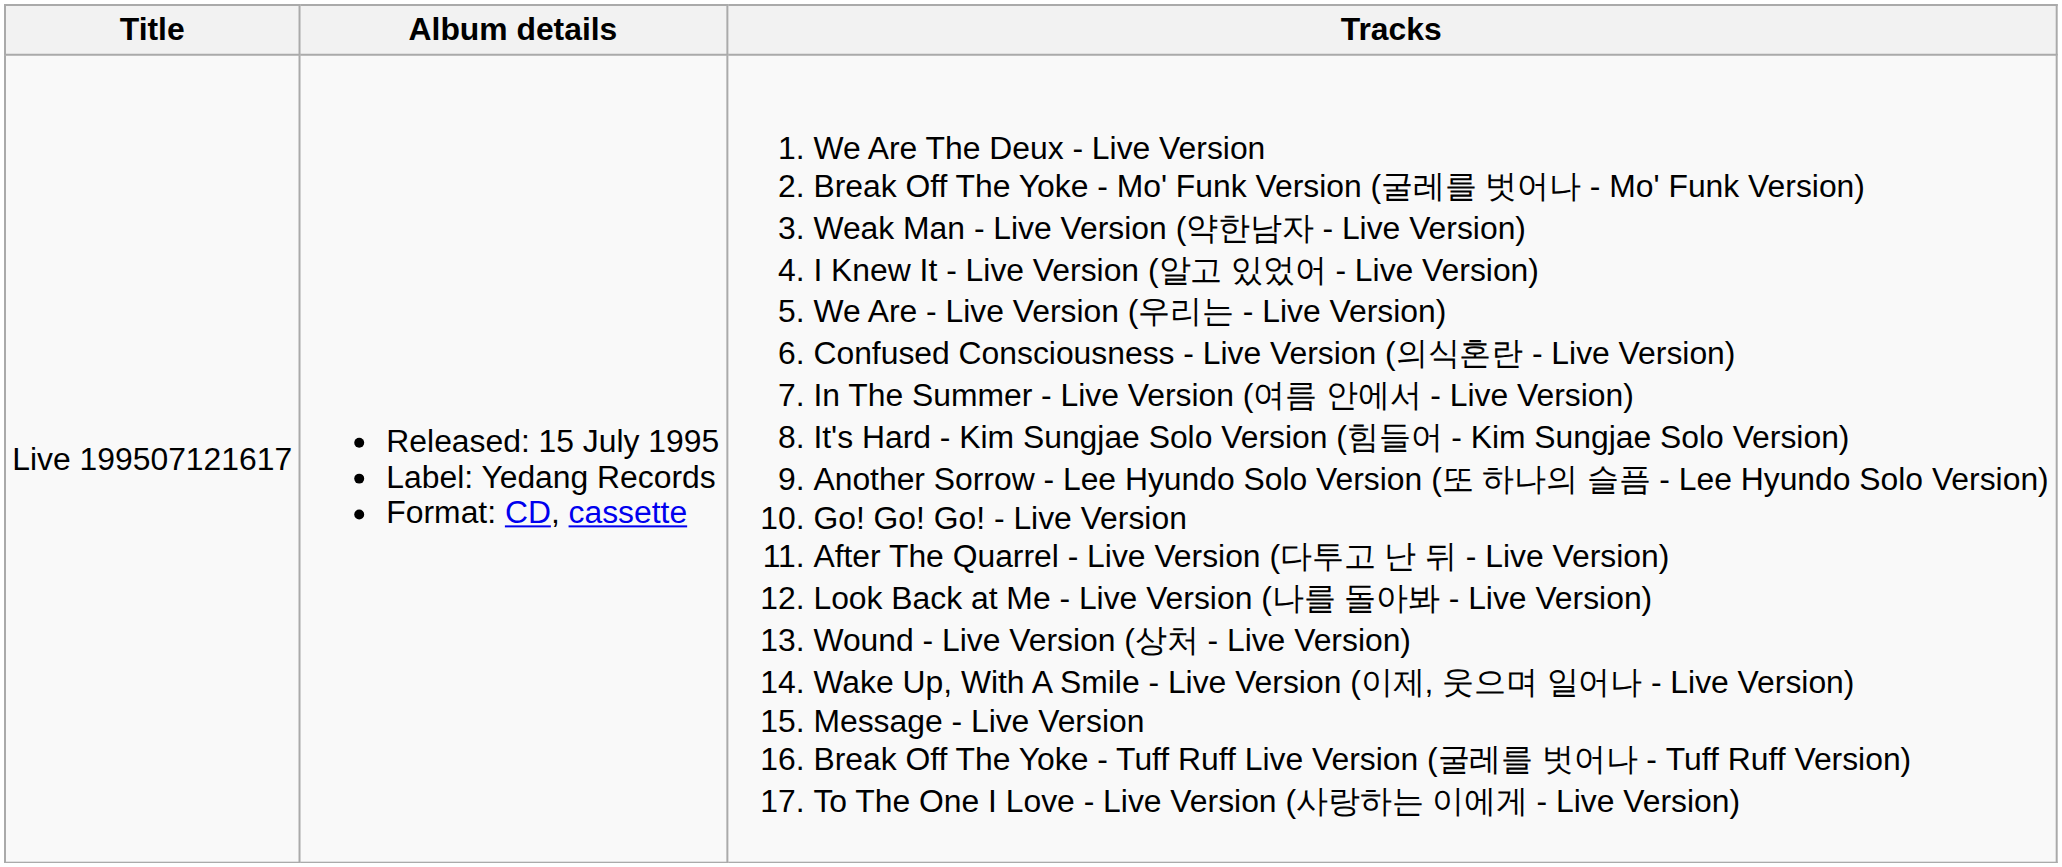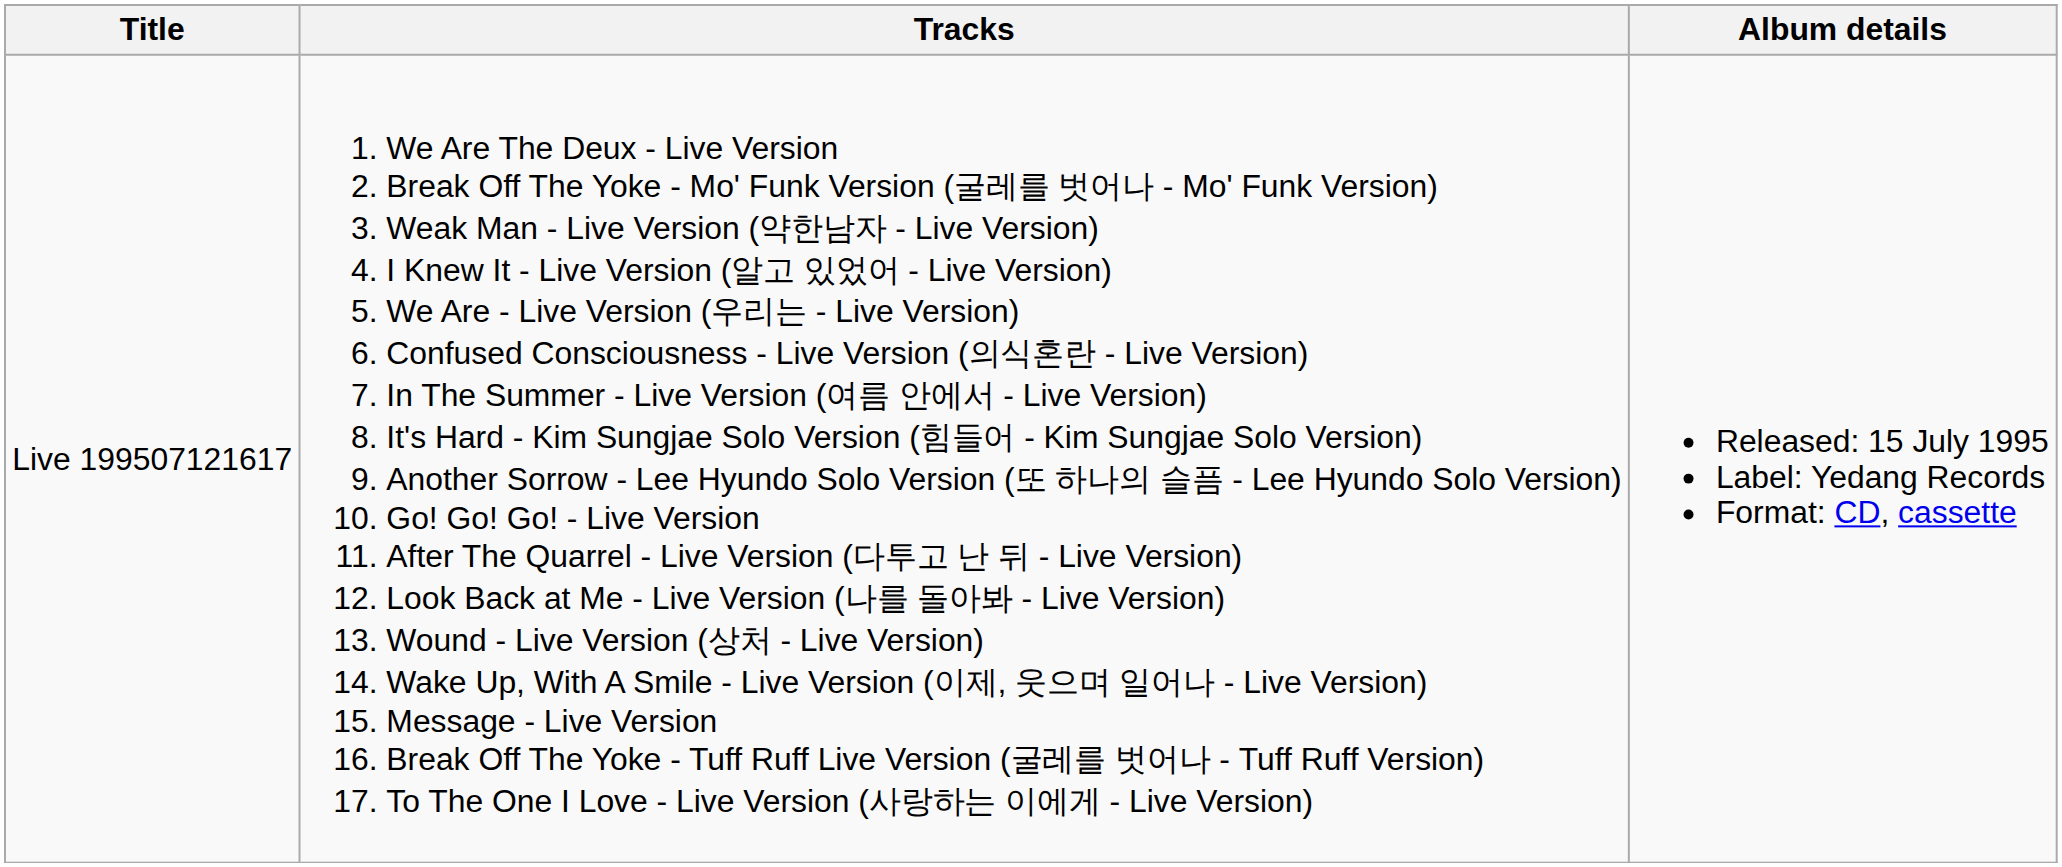columns swapped: (513, 29) <-> (1391, 29)
